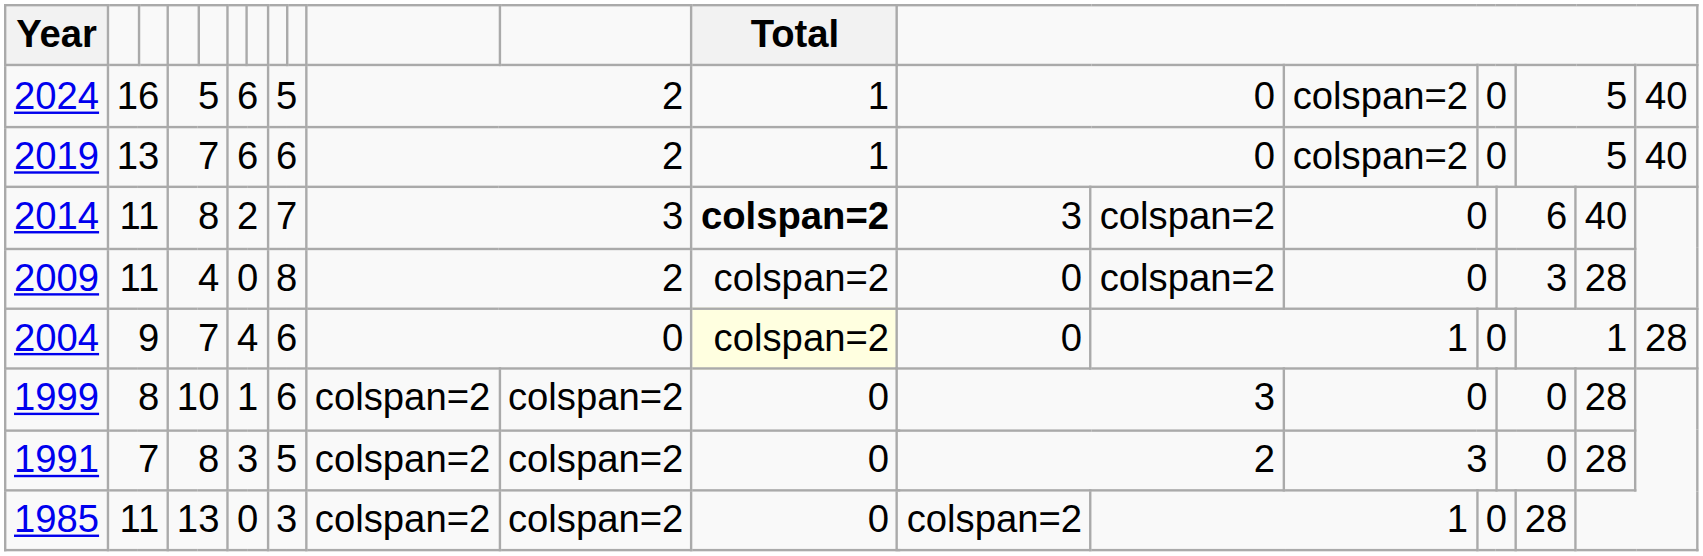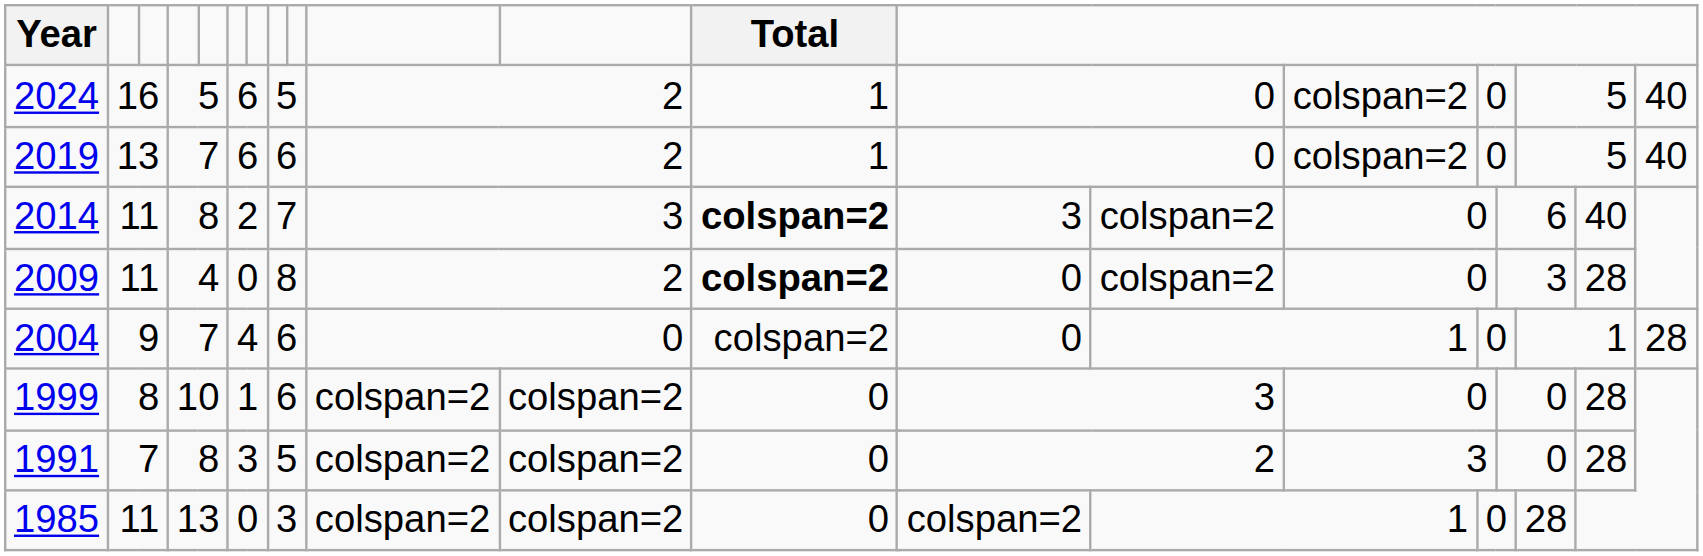(801, 277) normal -> (795, 277) bold
(801, 338) lightyellow background -> (801, 338) no background
